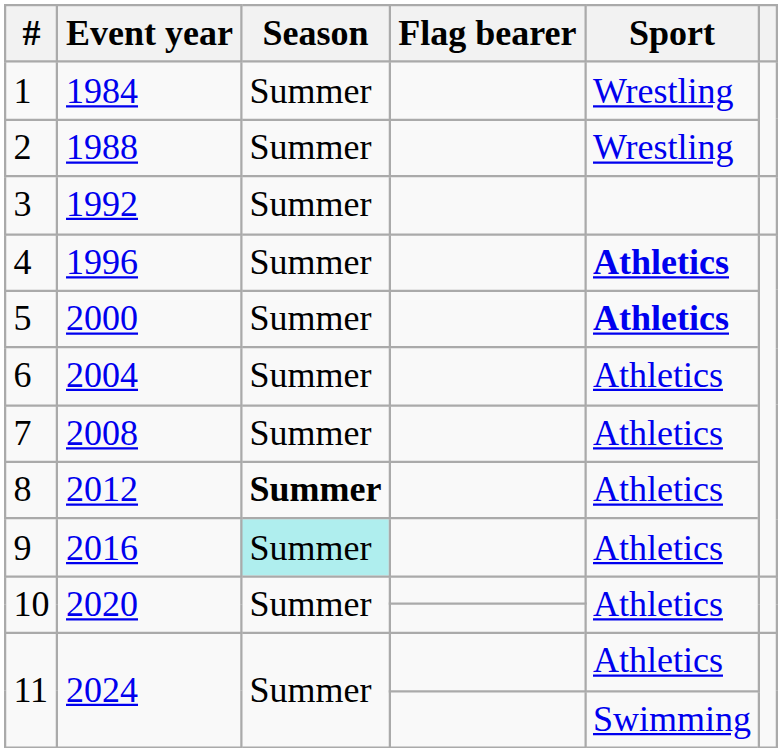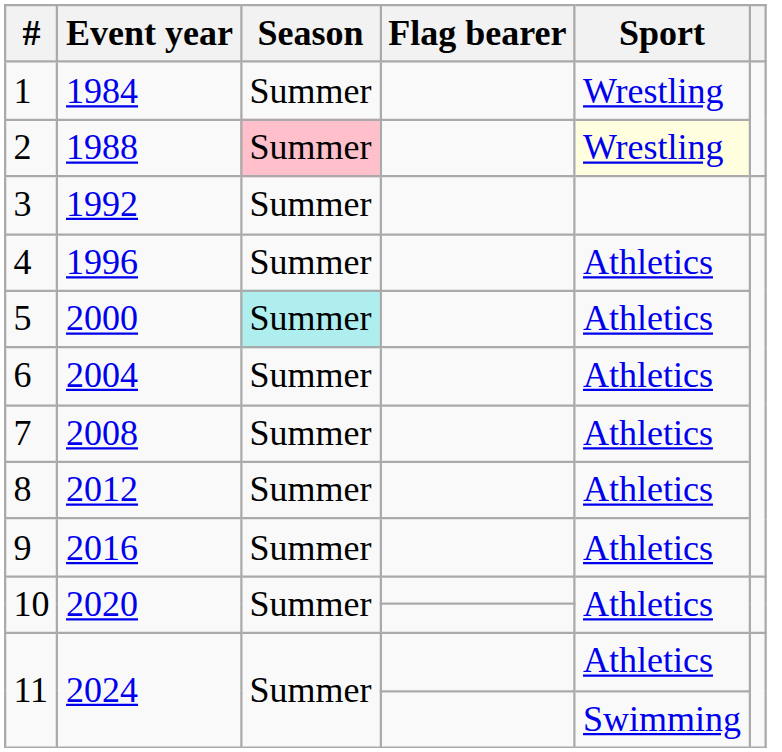(311, 147) no background -> (311, 147) pink background
(663, 147) no background -> (653, 147) lightyellow background
(661, 261) bold -> (648, 261) normal
(311, 318) no background -> (311, 318) paleturquoise background
(661, 318) bold -> (648, 318) normal
(316, 489) bold -> (311, 489) normal
(311, 546) paleturquoise background -> (311, 546) no background
